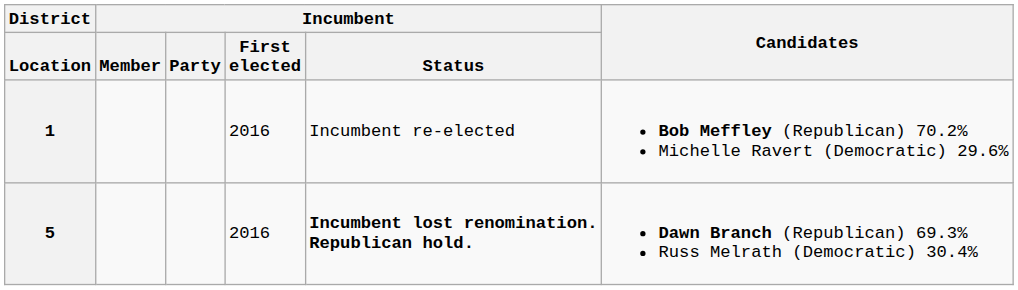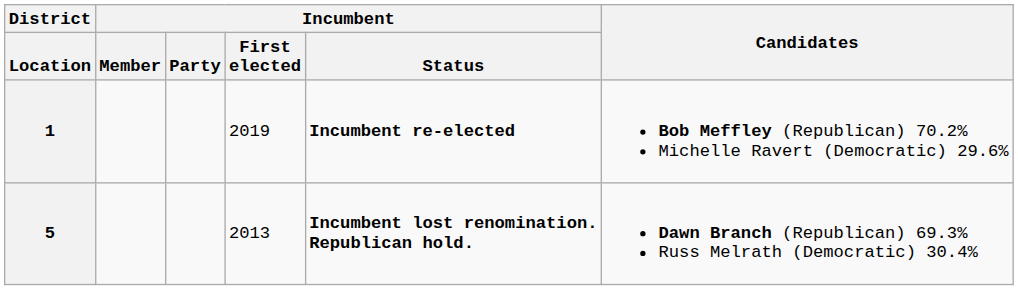(250, 131) 2016 -> (250, 131) 2019
(412, 131) normal -> (412, 131) bold
(250, 233) 2016 -> (250, 233) 2013
